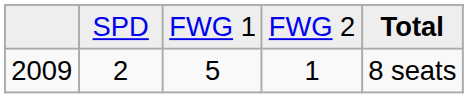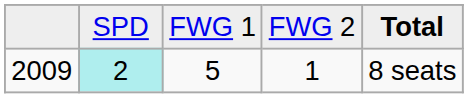(121, 70) no background -> (121, 70) paleturquoise background
